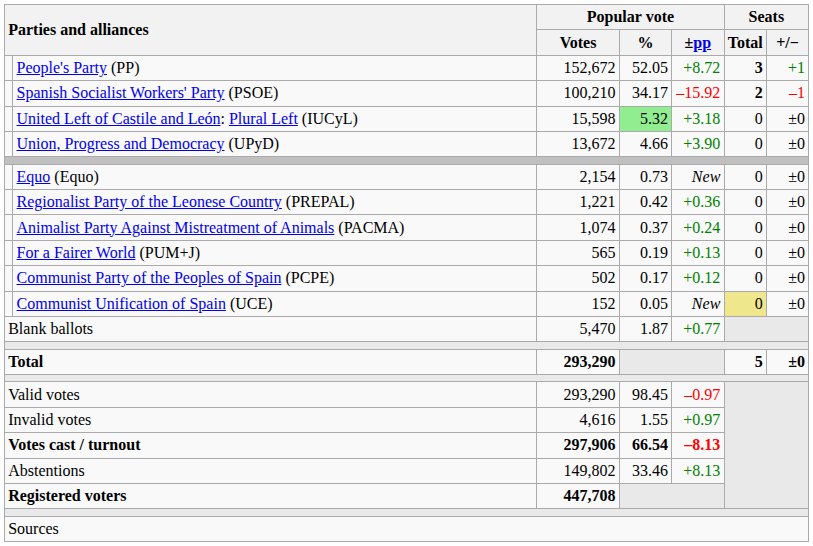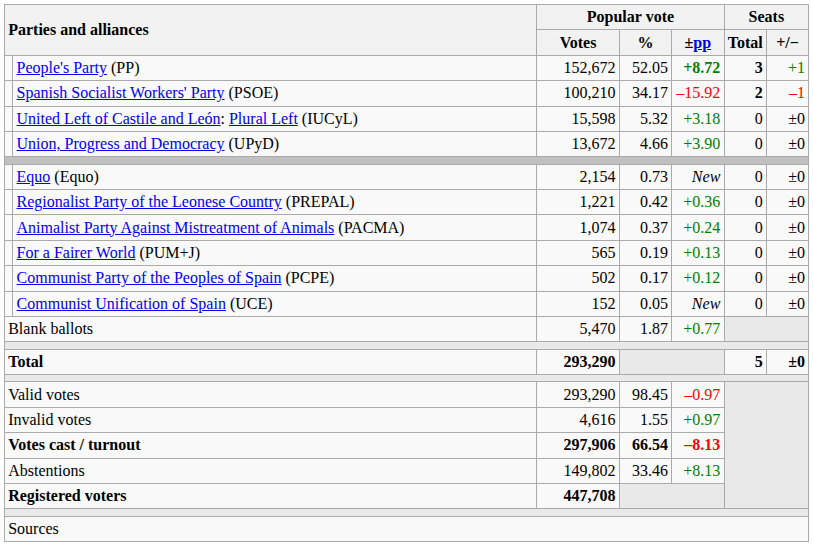(702, 67) normal -> (702, 67) bold
(654, 118) lightgreen background -> (654, 118) no background
(759, 303) khaki background -> (759, 303) no background
